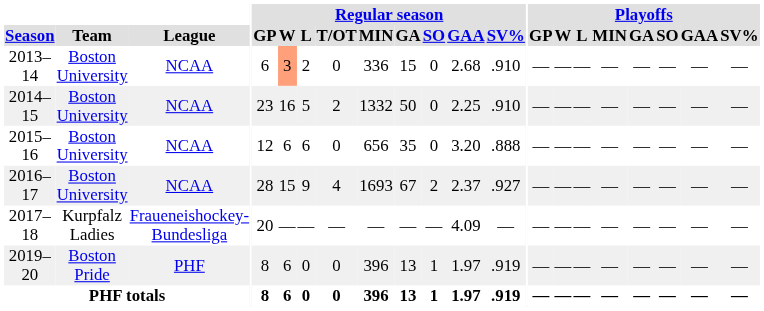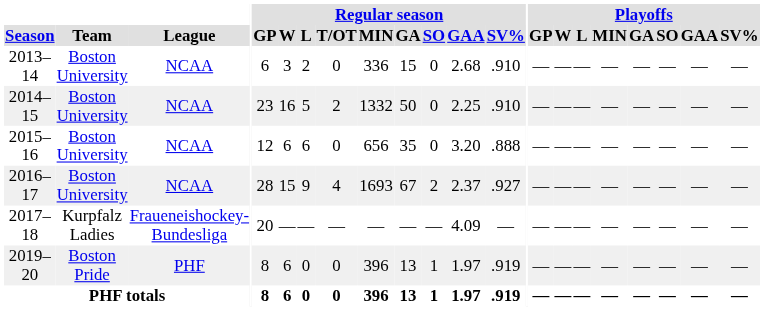(287, 65) lightsalmon background -> (287, 65) no background
